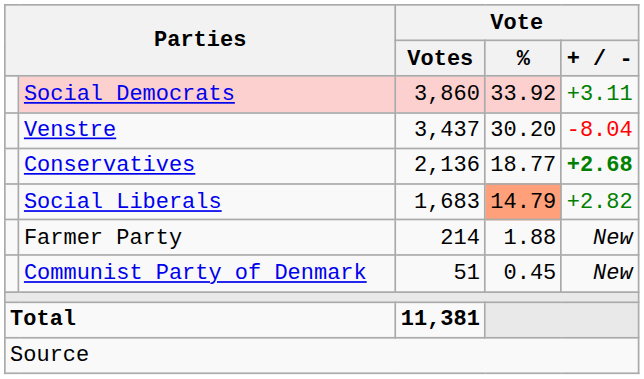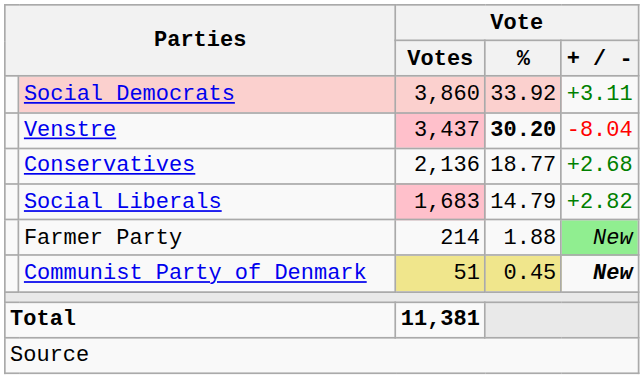(447, 130) no background -> (447, 130) pink background
(523, 130) normal -> (523, 130) bold
(600, 166) bold -> (600, 166) normal
(447, 202) no background -> (447, 202) pink background
(523, 202) lightsalmon background -> (523, 202) no background
(613, 238) no background -> (613, 238) lightgreen background
(467, 273) no background -> (467, 273) khaki background
(530, 273) no background -> (530, 273) khaki background
(613, 273) normal -> (613, 273) bold
